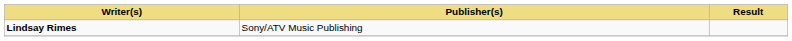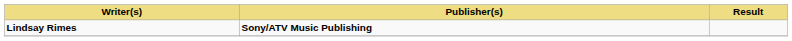(302, 28) normal -> (307, 28) bold
